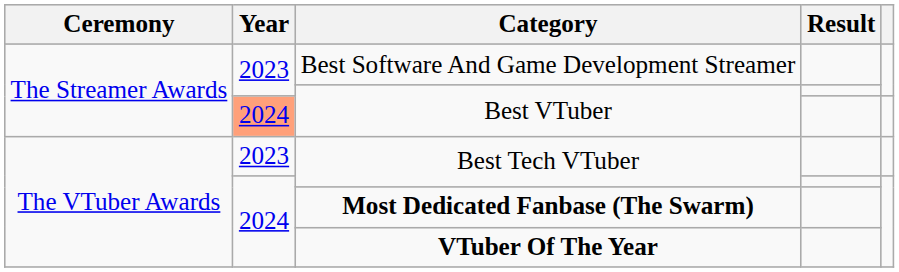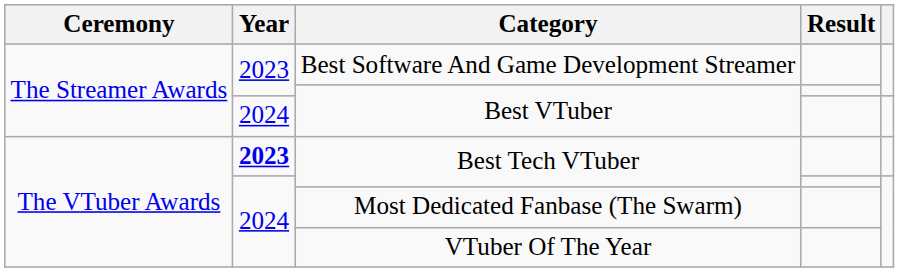(264, 115) lightsalmon background -> (264, 115) no background
(264, 155) normal -> (264, 155) bold
(548, 206) bold -> (548, 206) normal
(548, 246) bold -> (548, 246) normal
